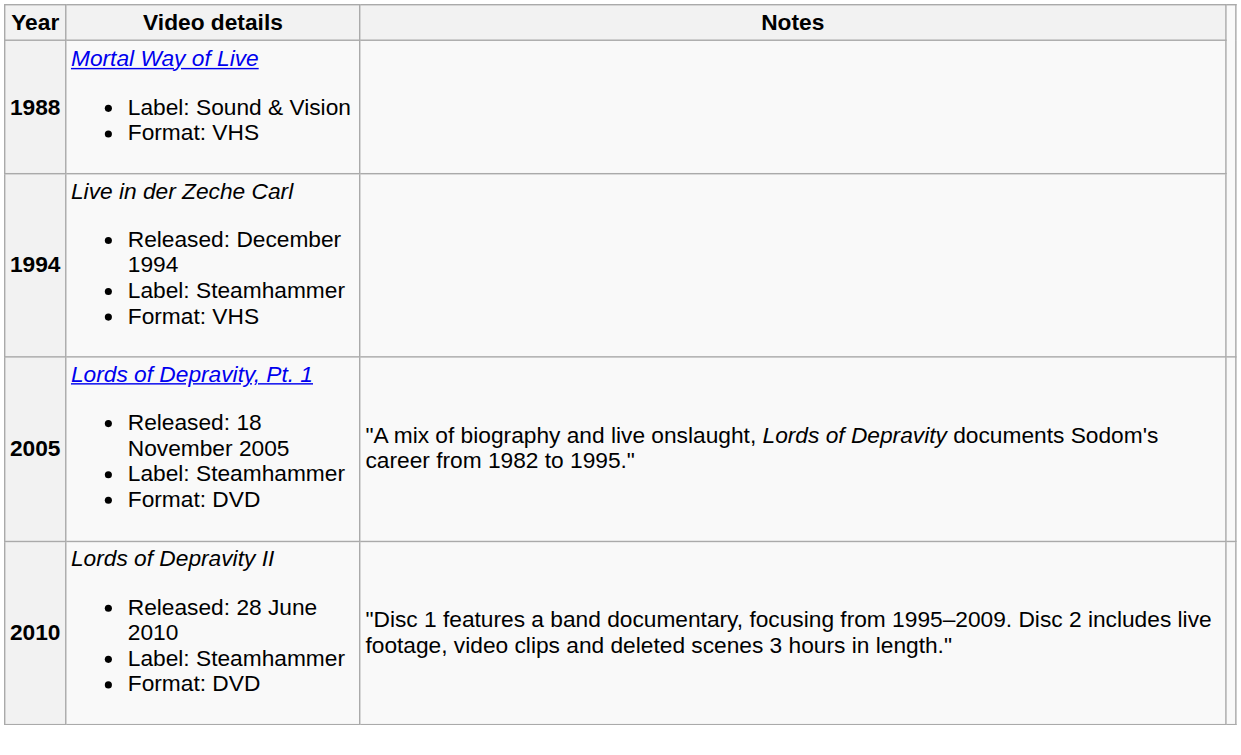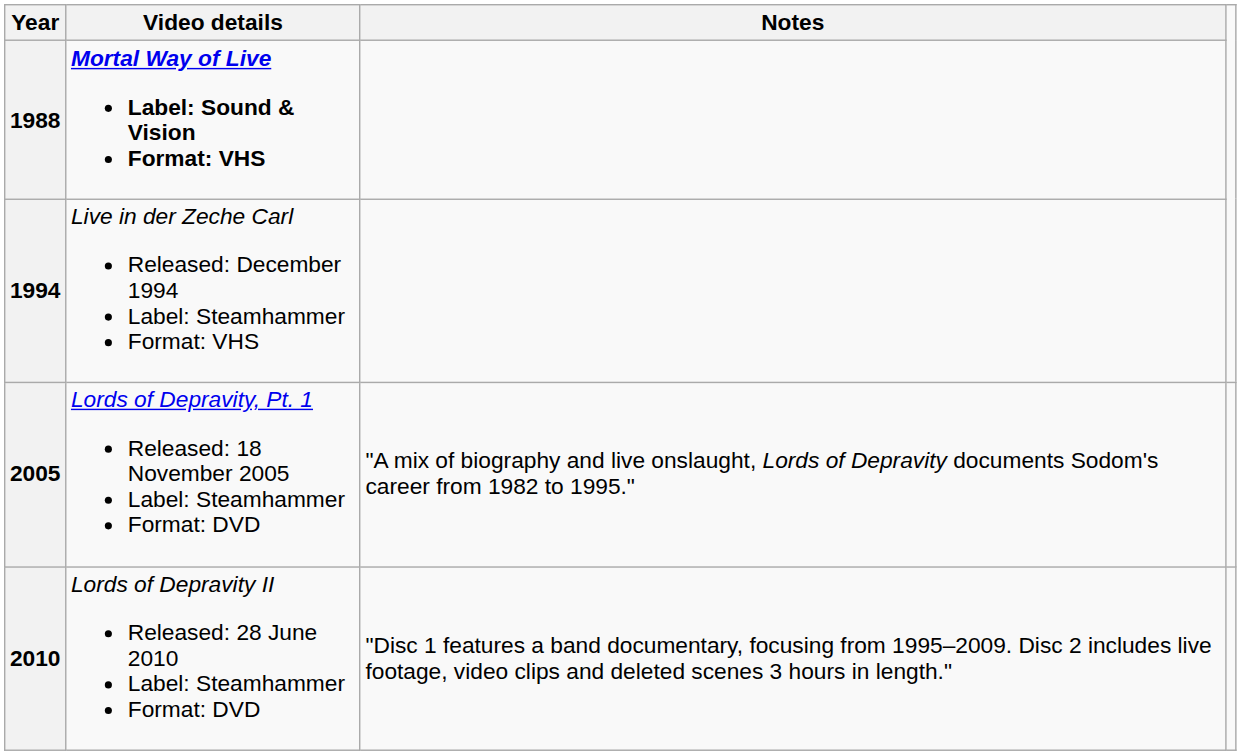(213, 96) normal -> (213, 108) bold
